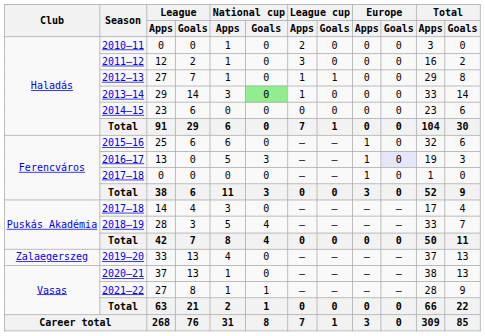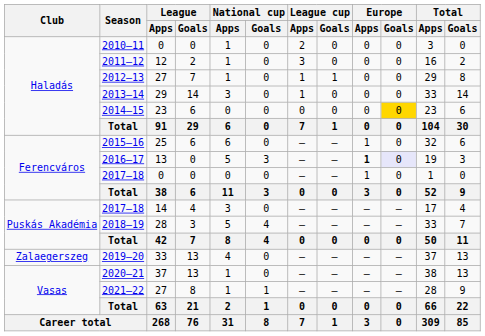(266, 94) lightgreen background -> (266, 94) no background
(399, 110) no background -> (399, 110) gold background
(367, 159) normal -> (367, 159) bold
